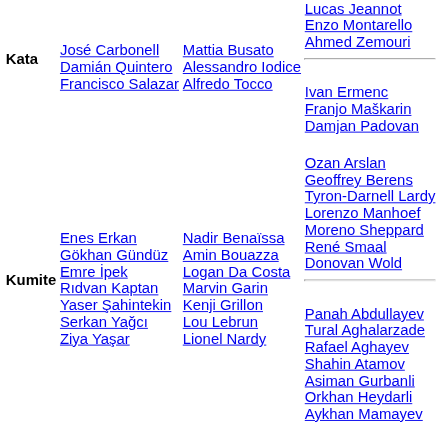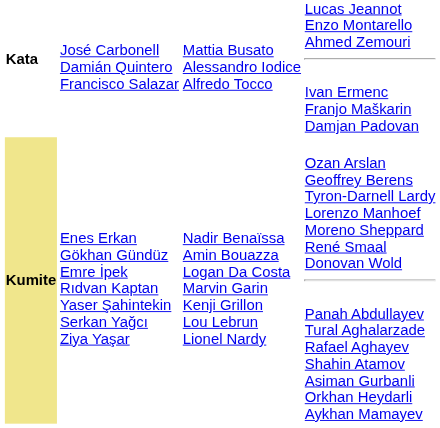(31, 280) no background -> (31, 280) khaki background
